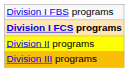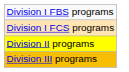(64, 28) bold -> (60, 28) normal
